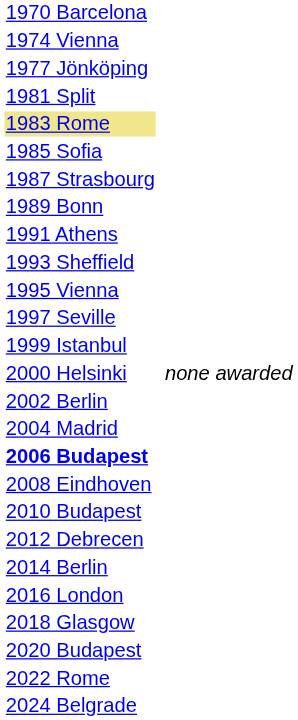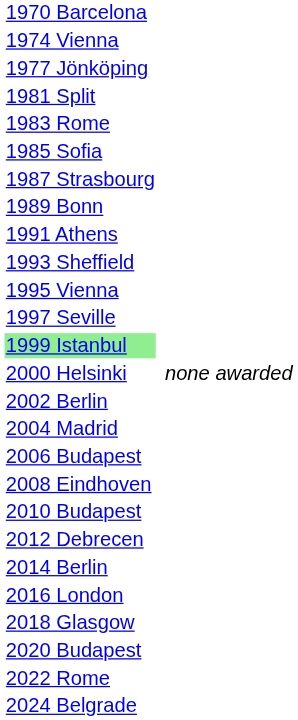(58, 123) khaki background -> (58, 123) no background
(66, 345) no background -> (66, 345) lightgreen background
(77, 456) bold -> (74, 456) normal
